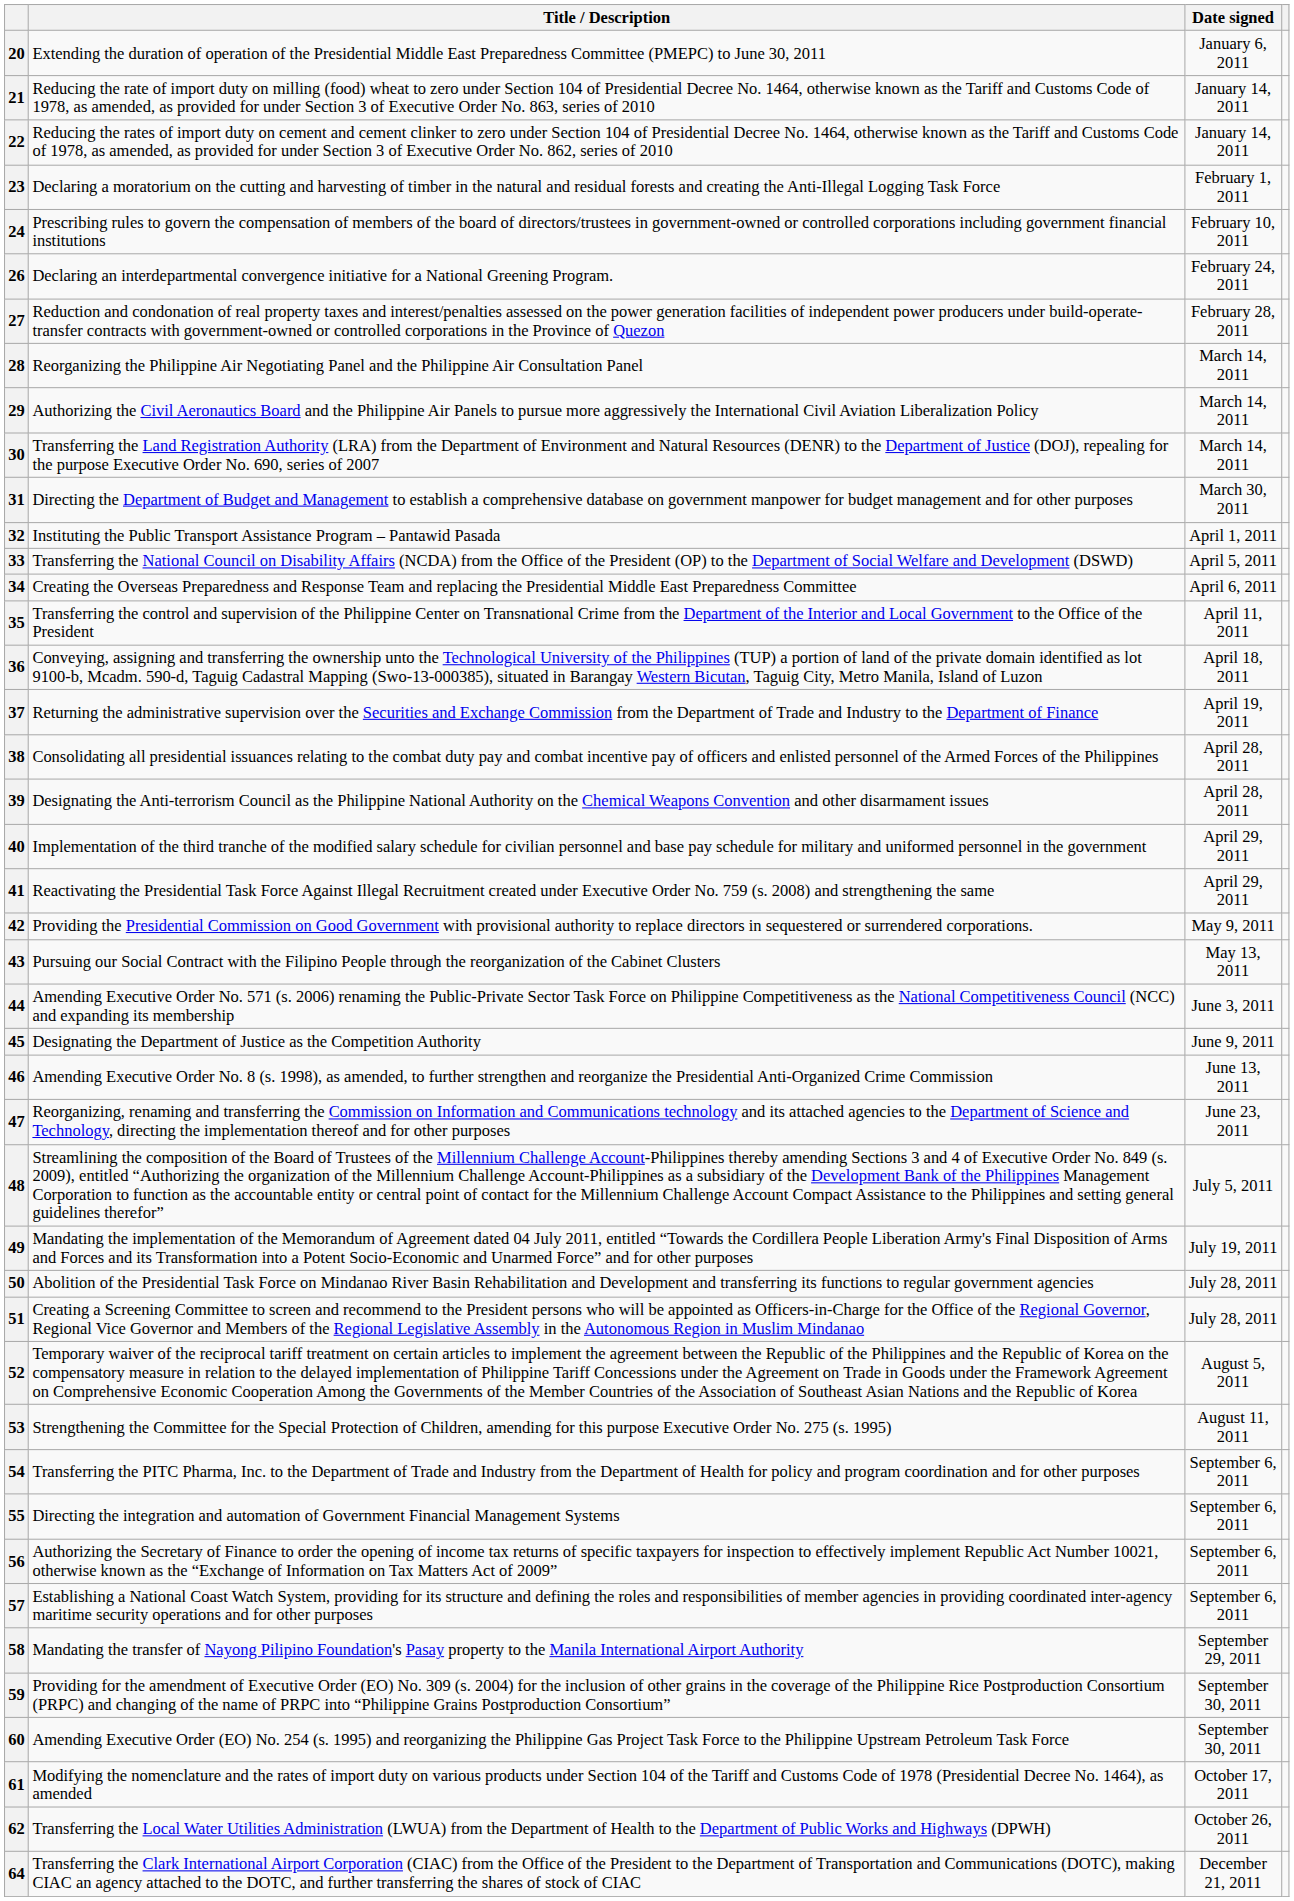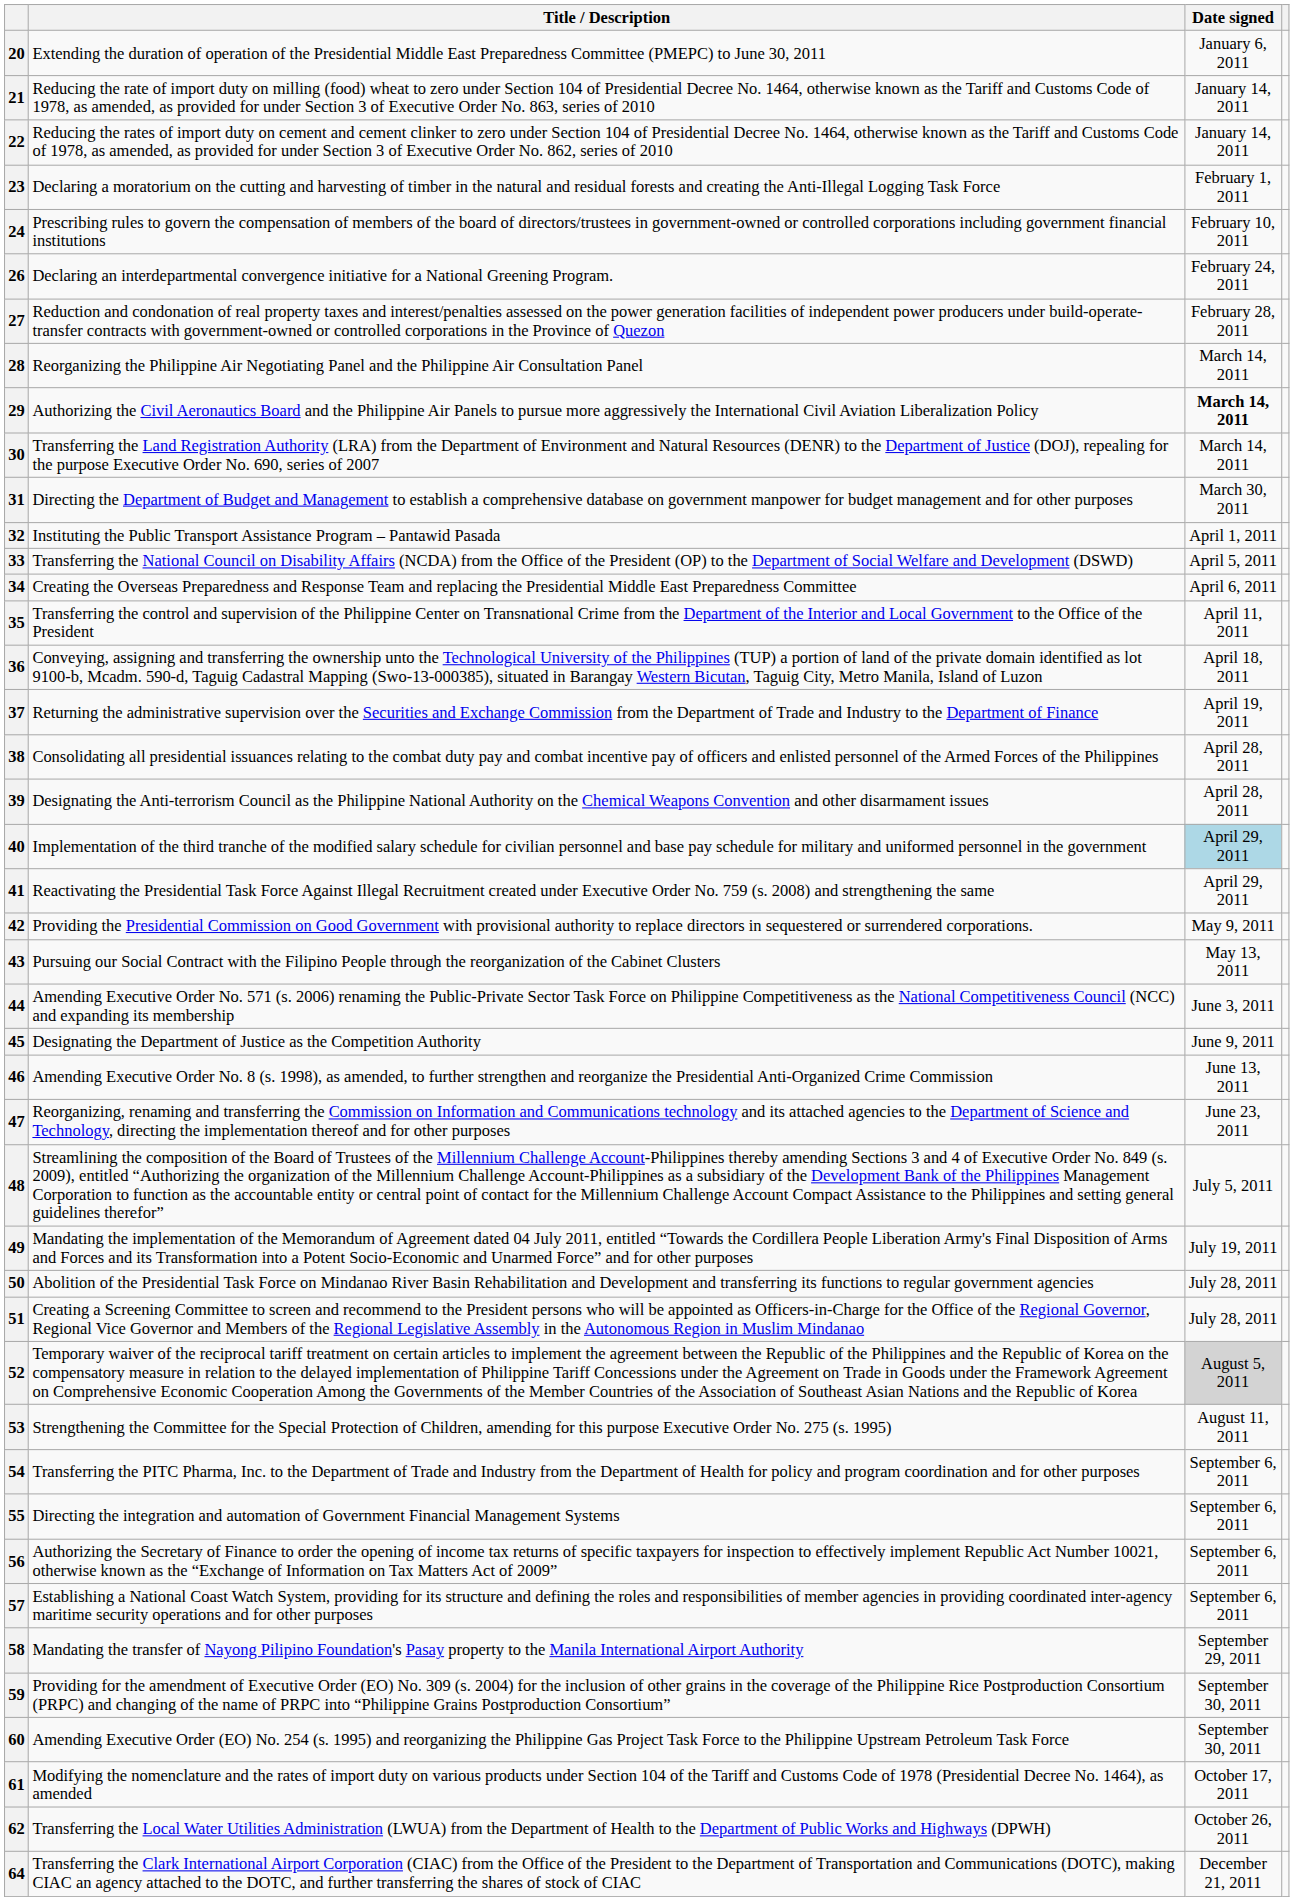(1233, 410) normal -> (1233, 410) bold
(1233, 846) no background -> (1233, 846) lightblue background
(1233, 1373) no background -> (1233, 1373) lightgrey background
